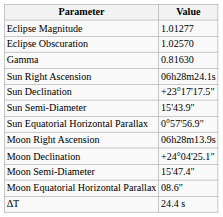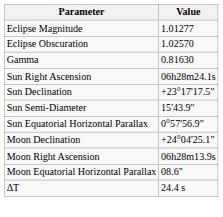rows swapped: (53, 140) <-> (43, 156)
- row: (51, 172)
